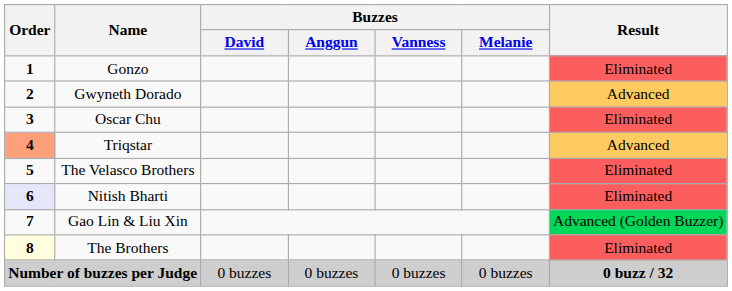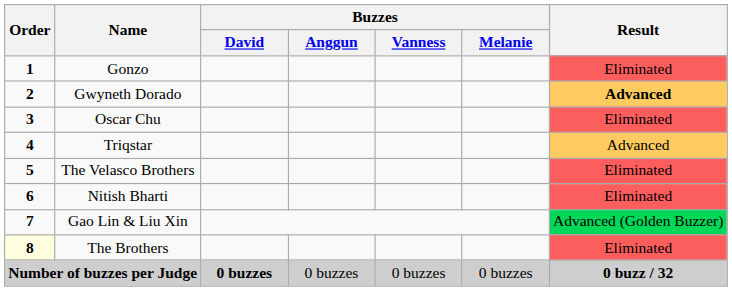(638, 93) normal -> (638, 93) bold
(30, 144) lightsalmon background -> (30, 144) no background
(30, 195) lavender background -> (30, 195) no background
(244, 272) normal -> (244, 272) bold
